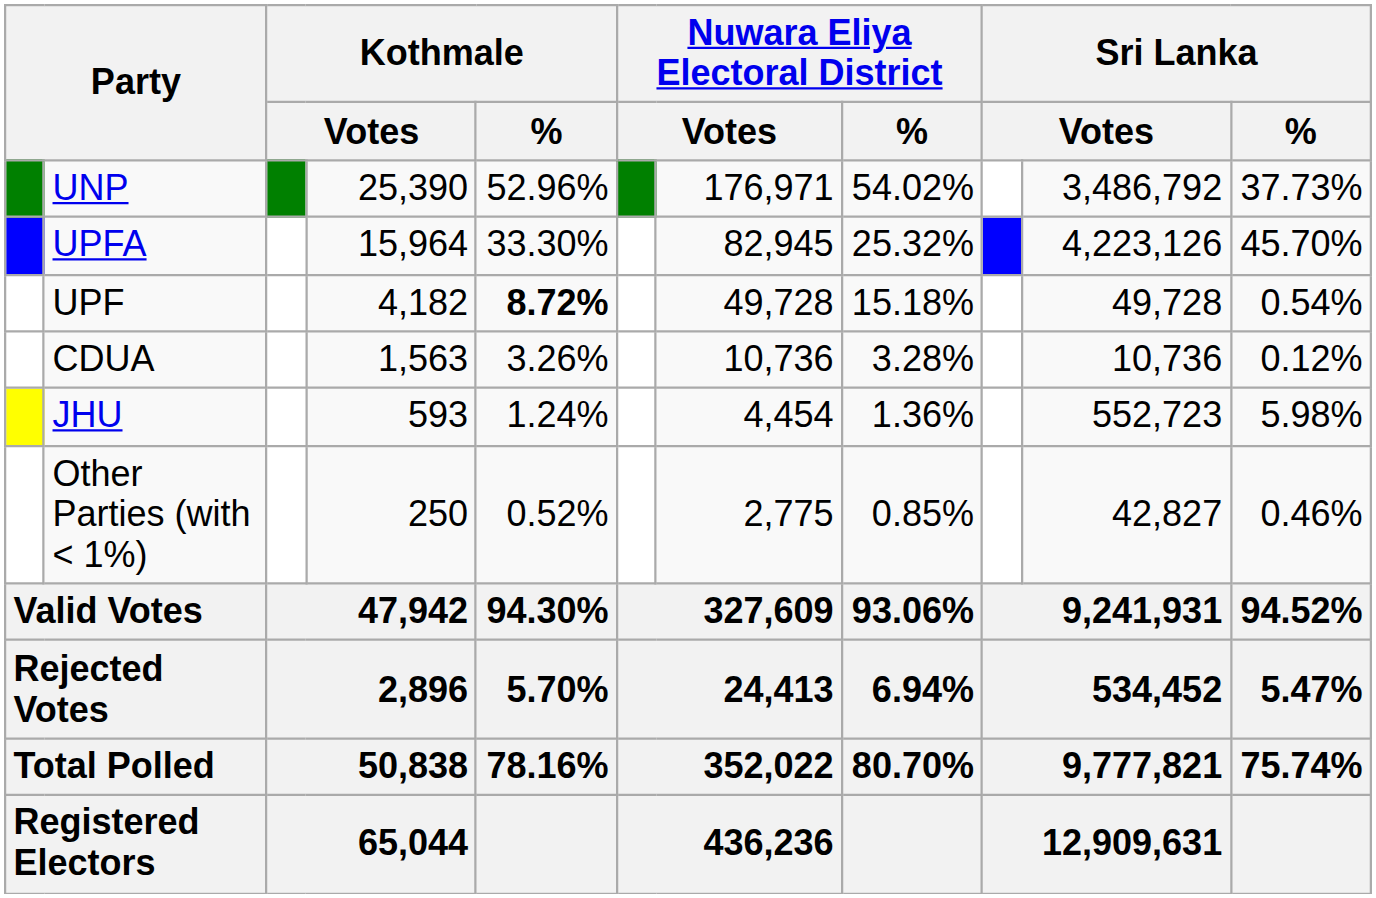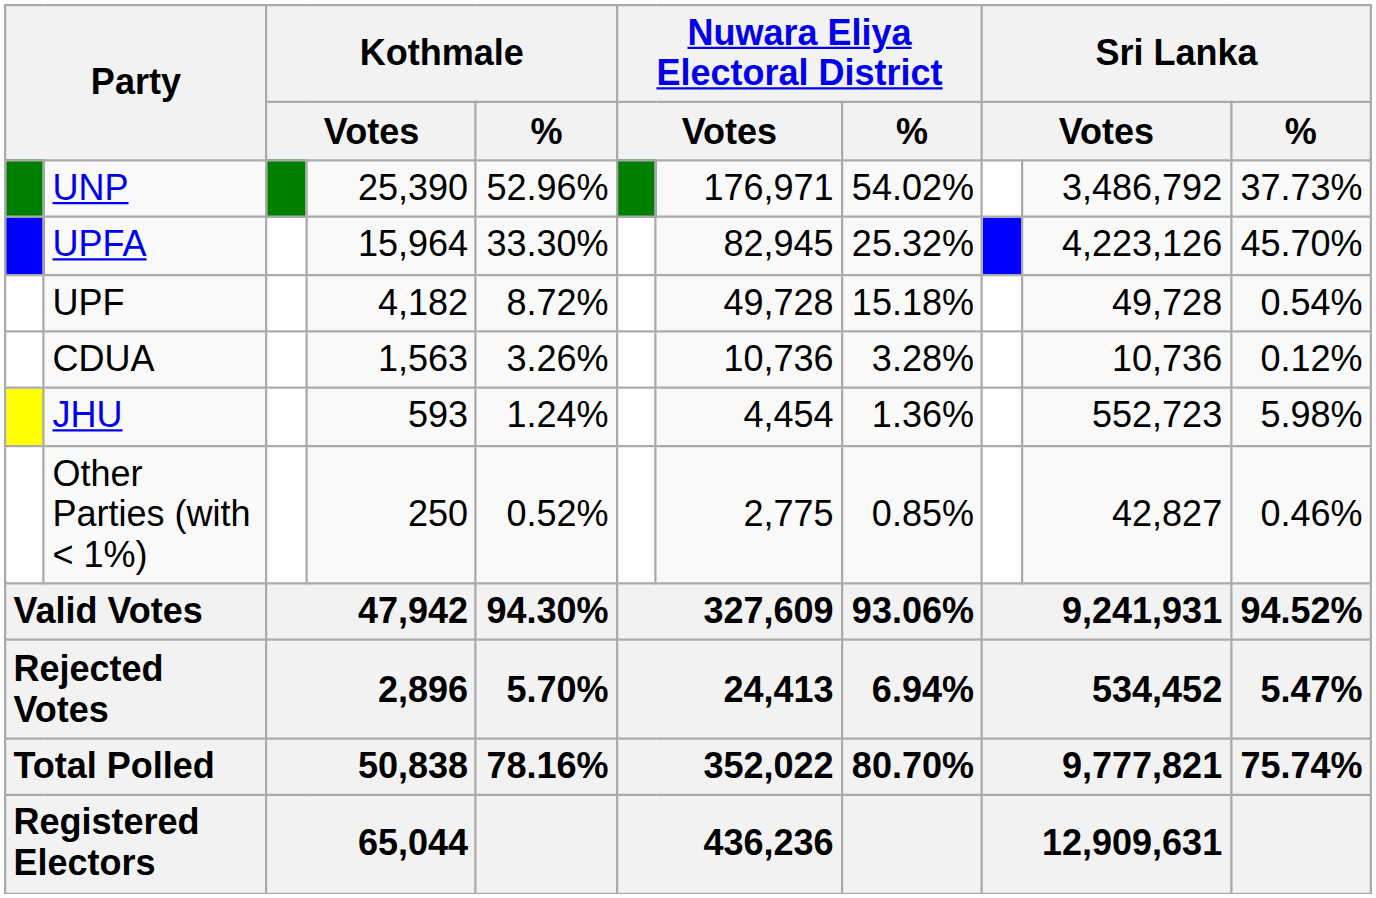(557, 301) bold -> (557, 301) normal
